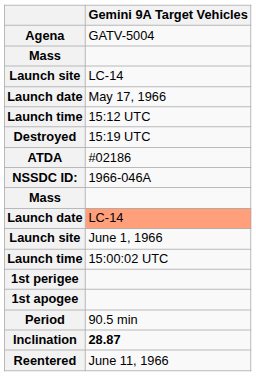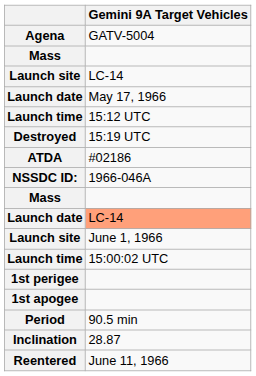(105, 340) bold -> (105, 340) normal
